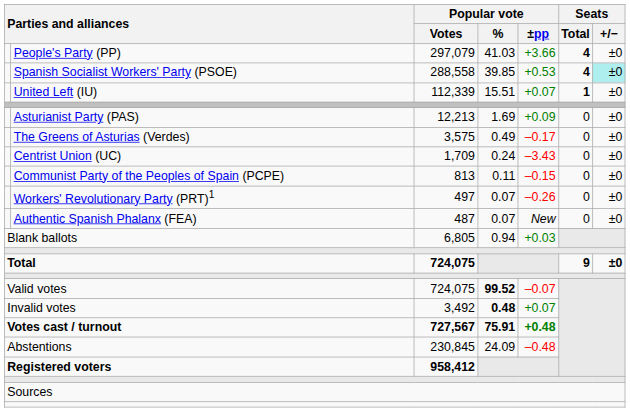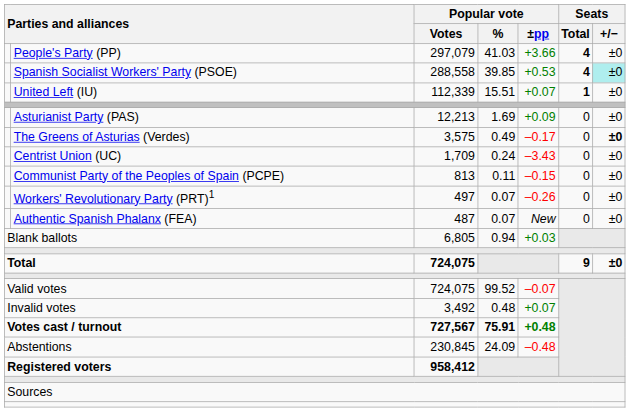(616, 137) normal -> (616, 137) bold
(500, 288) bold -> (500, 288) normal
(503, 308) bold -> (503, 308) normal
